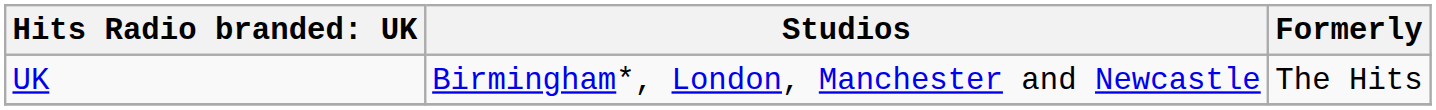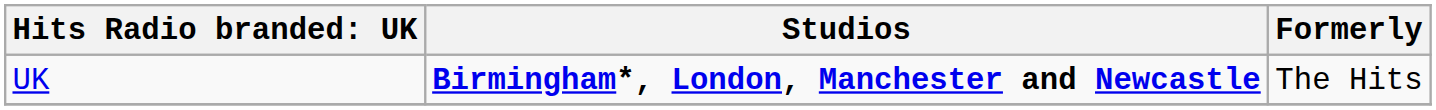(846, 80) normal -> (846, 80) bold
